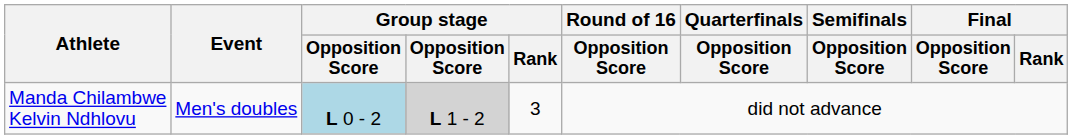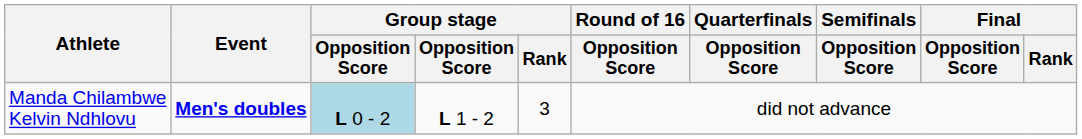(236, 109) normal -> (241, 109) bold
(457, 119) lightgrey background -> (466, 119) no background
